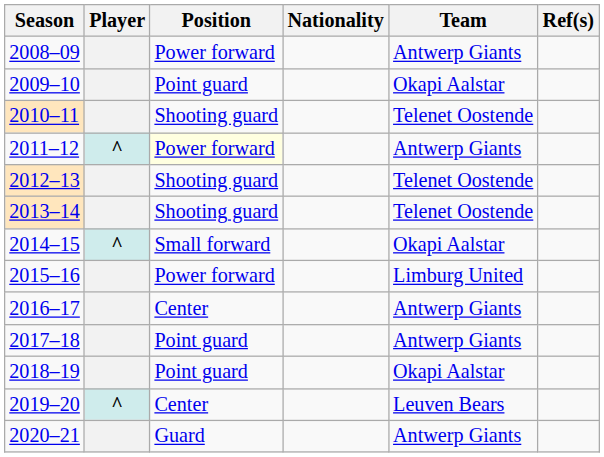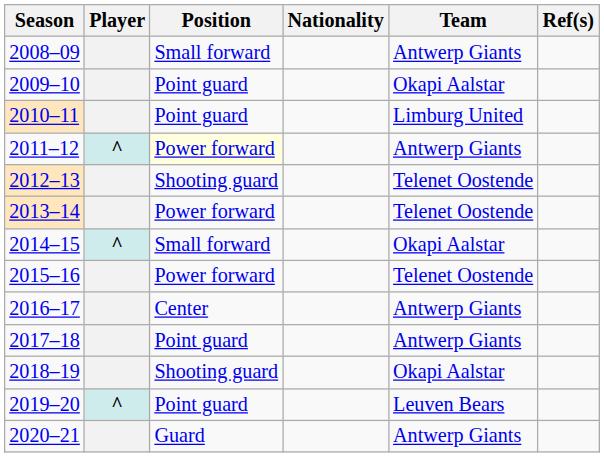(215, 52) Power forward -> (212, 52) Small forward
(216, 116) Shooting guard -> (201, 116) Point guard
(463, 116) Telenet Oostende -> (458, 116) Limburg United
(216, 212) Shooting guard -> (215, 212) Power forward
(458, 276) Limburg United -> (463, 276) Telenet Oostende
(201, 372) Point guard -> (216, 372) Shooting guard
(181, 404) Center -> (201, 404) Point guard
